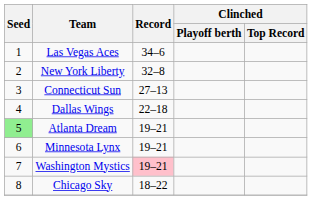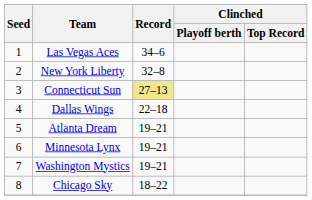(153, 90) no background -> (153, 90) khaki background
(19, 128) lightgreen background -> (19, 128) no background
(153, 166) pink background -> (153, 166) no background
